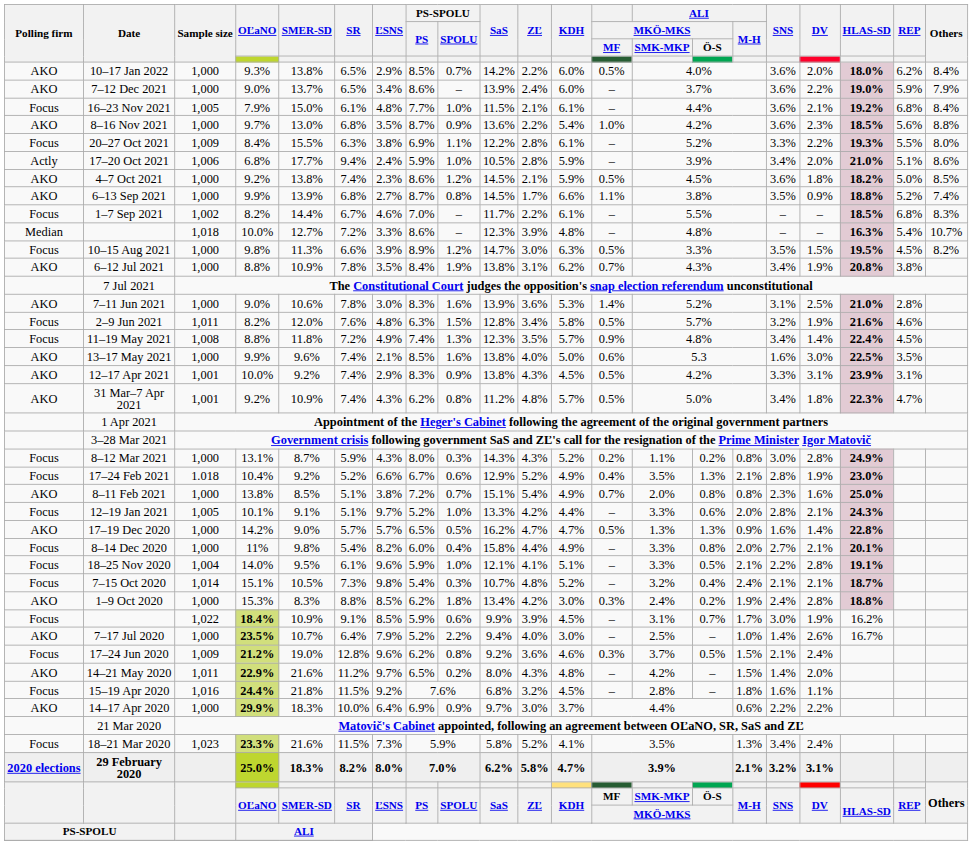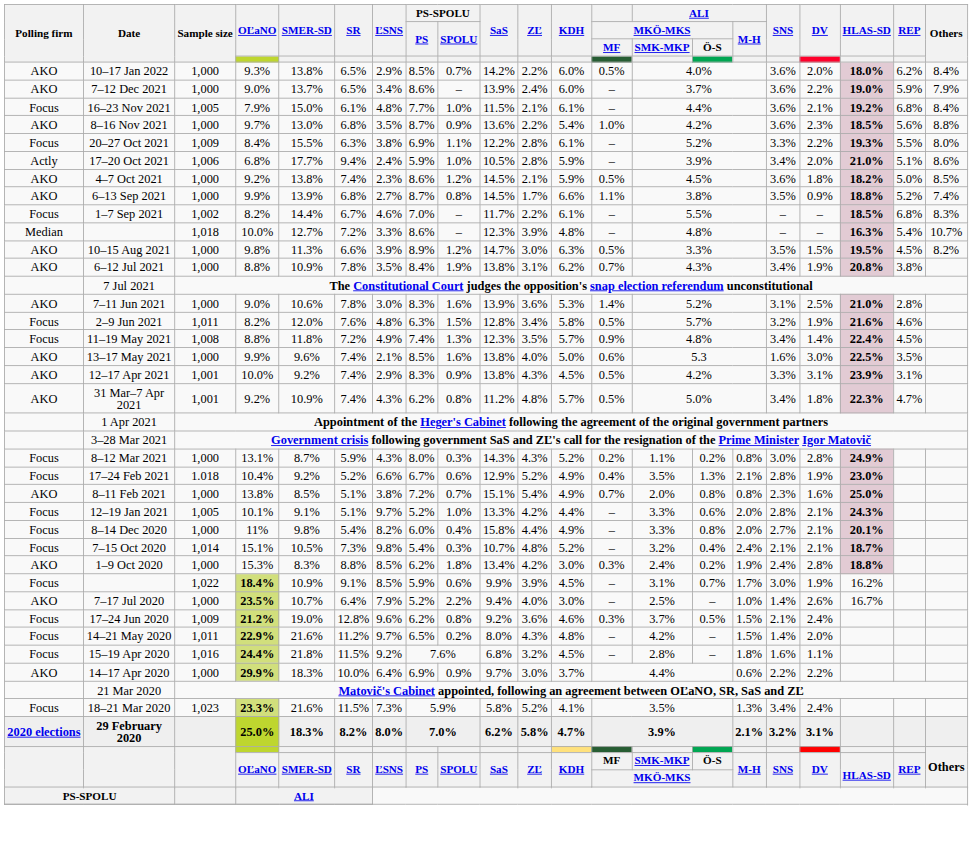(44, 250) Focus -> (44, 250) AKO
- row: (129, 530)
- row: (129, 565)
(44, 672) AKO -> (44, 637) Focus
